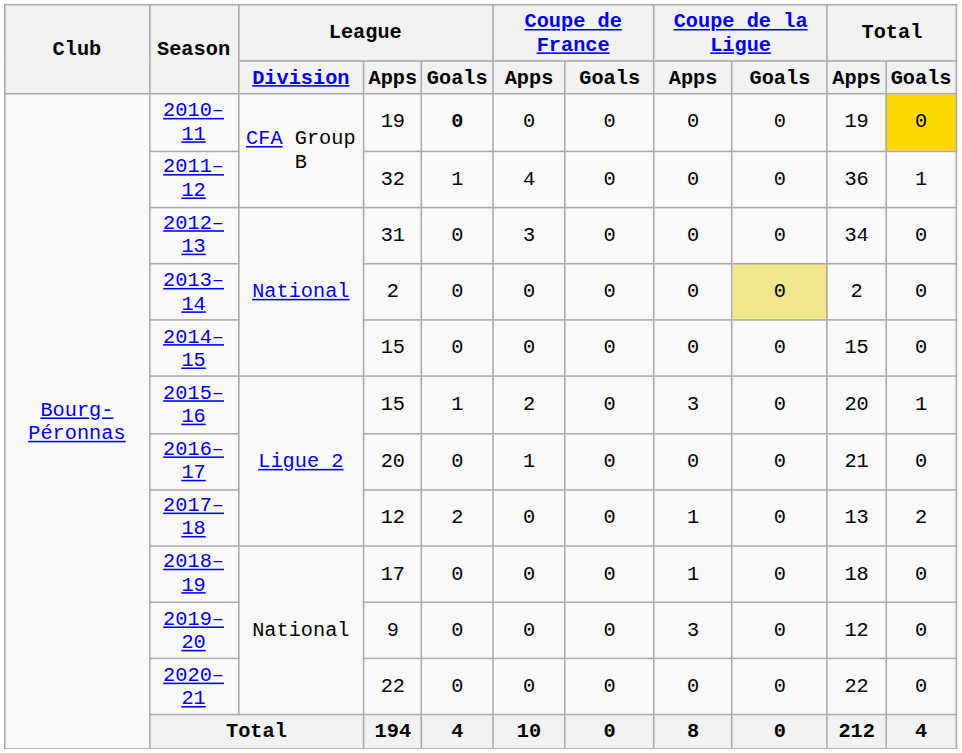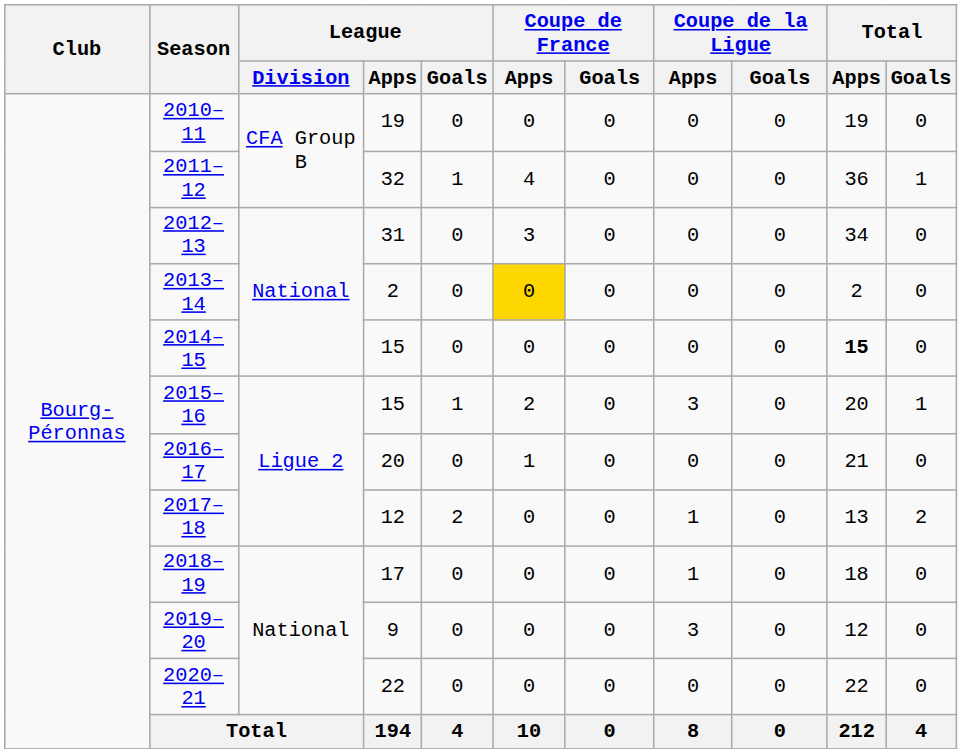(457, 123) bold -> (457, 123) normal
(921, 123) gold background -> (921, 123) no background
(529, 292) no background -> (529, 292) gold background
(780, 292) khaki background -> (780, 292) no background
(857, 348) normal -> (857, 348) bold
